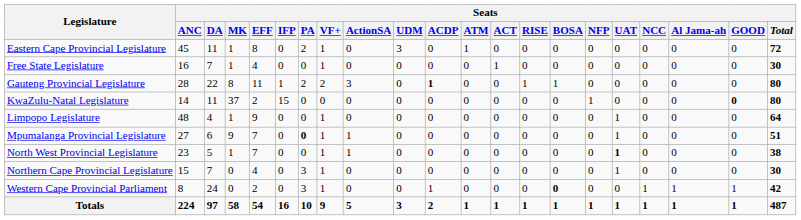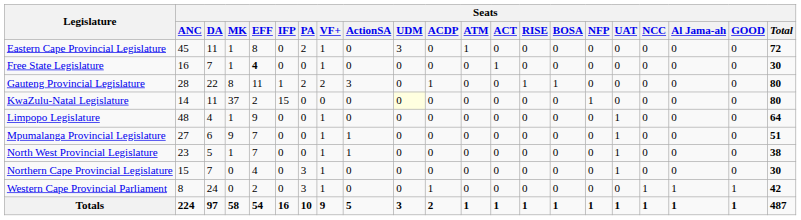(255, 65) normal -> (255, 65) bold
(431, 83) bold -> (431, 83) normal
(399, 100) no background -> (399, 100) lightyellow background
(734, 100) bold -> (734, 100) normal
(304, 135) bold -> (304, 135) normal
(617, 153) bold -> (617, 153) normal
(556, 188) bold -> (556, 188) normal
